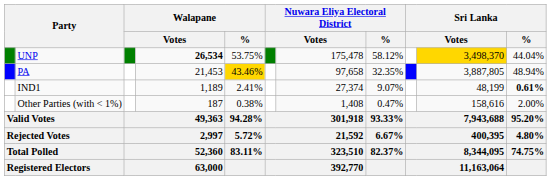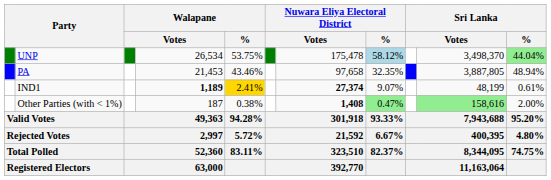(209, 55) bold -> (209, 55) normal
(388, 55) no background -> (388, 55) lightblue background
(484, 55) gold background -> (484, 55) no background
(528, 55) no background -> (528, 55) lightgreen background
(247, 71) gold background -> (247, 71) no background
(211, 87) normal -> (211, 87) bold
(250, 87) no background -> (250, 87) gold background
(350, 87) normal -> (350, 87) bold
(530, 87) bold -> (531, 87) normal
(352, 103) normal -> (352, 103) bold
(390, 103) no background -> (390, 103) lightgreen background
(488, 103) no background -> (488, 103) lightgreen background
